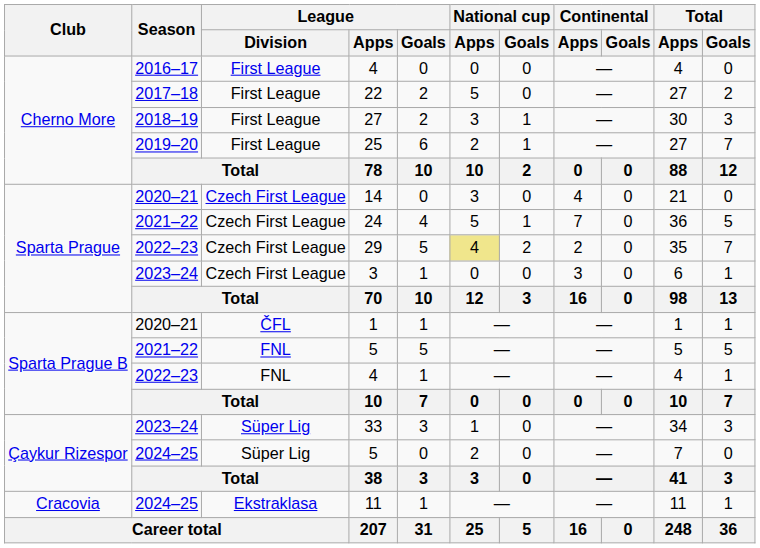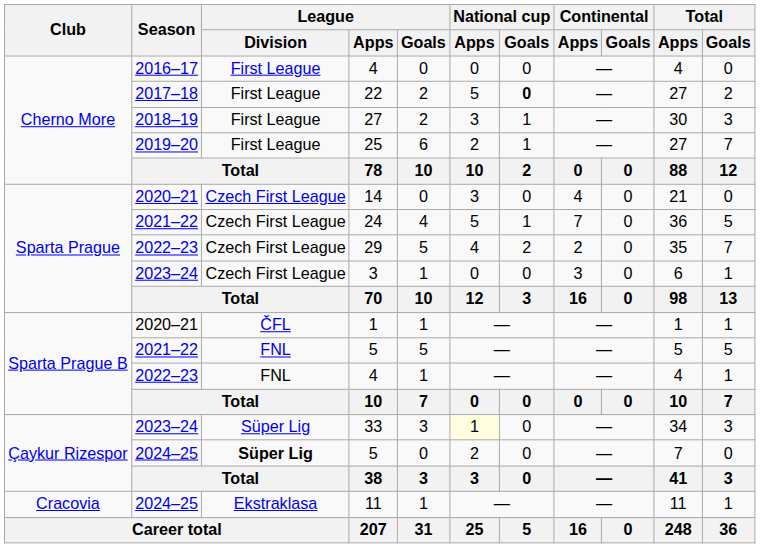(527, 94) normal -> (527, 94) bold
(475, 247) khaki background -> (475, 247) no background
(475, 427) no background -> (475, 427) lightyellow background
(276, 453) normal -> (276, 453) bold
